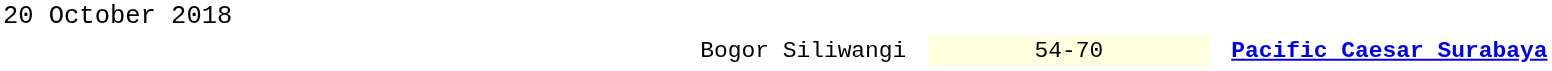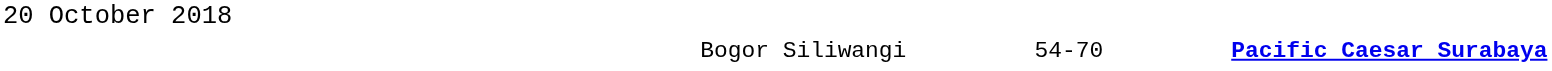(1069, 51) lightyellow background -> (1069, 51) no background
